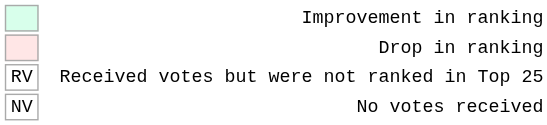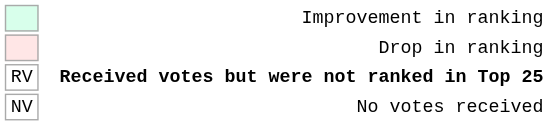(302, 77) normal -> (302, 77) bold
